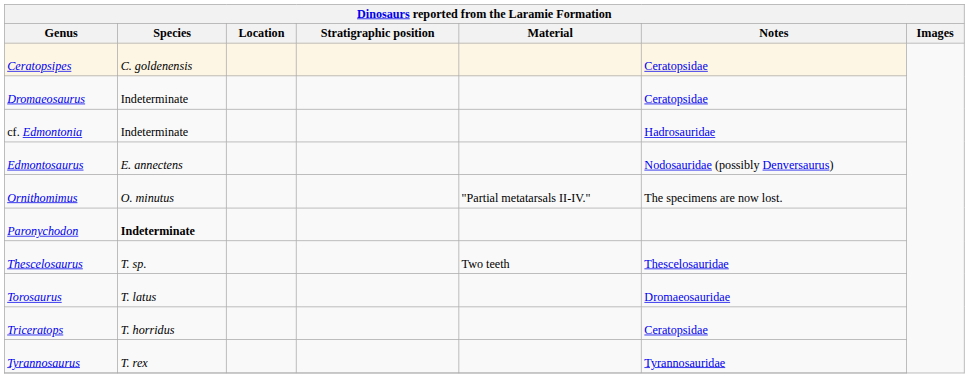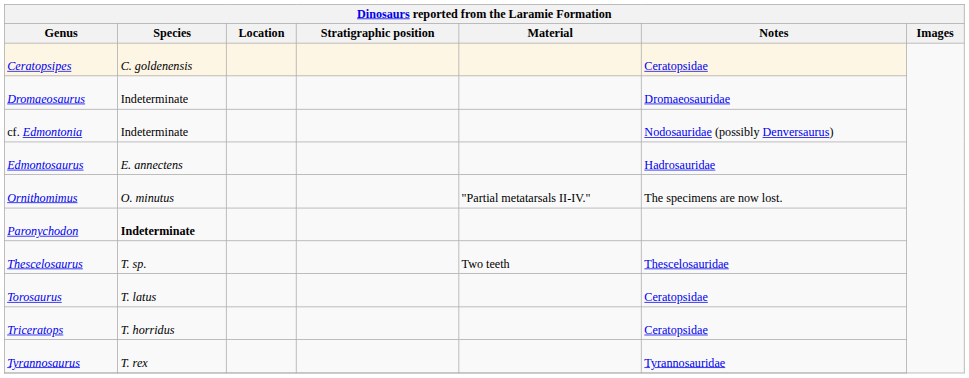(676, 99) Ceratopsidae -> (687, 99) Dromaeosauridae
(680, 132) Hadrosauridae -> (739, 132) Nodosauridae (possibly Denversaurus)
(739, 165) Nodosauridae (possibly Denversaurus) -> (680, 165) Hadrosauridae
(687, 297) Dromaeosauridae -> (676, 297) Ceratopsidae
